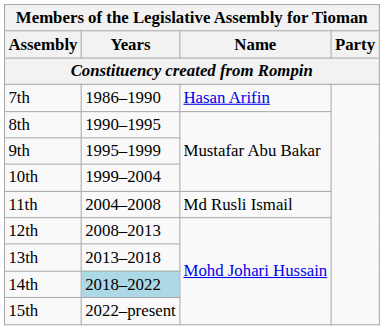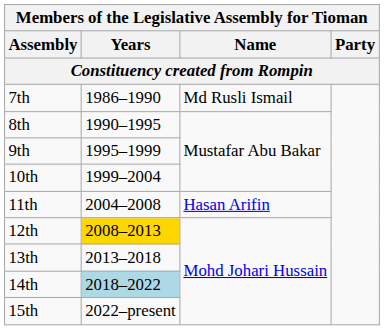(227, 97) Hasan Arifin -> (238, 97) Md Rusli Ismail
(238, 204) Md Rusli Ismail -> (227, 204) Hasan Arifin
(123, 230) no background -> (123, 230) gold background
